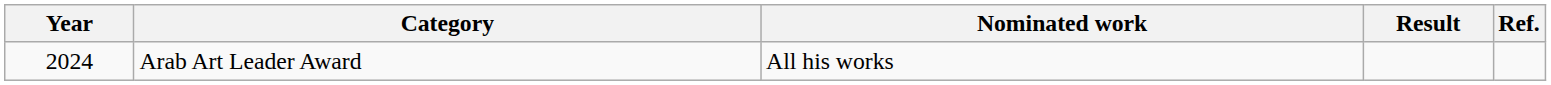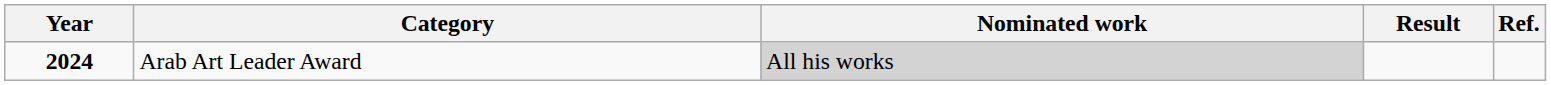(69, 60) normal -> (69, 60) bold
(830, 60) no background -> (830, 60) lightgrey background
